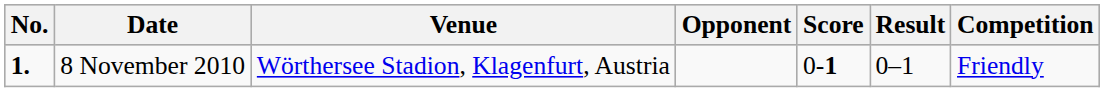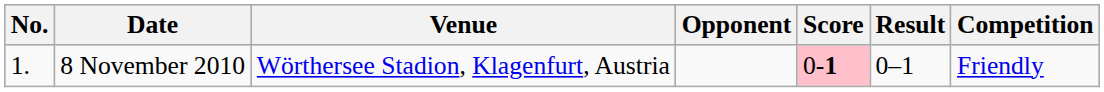(20, 65) bold -> (20, 65) normal
(820, 65) no background -> (820, 65) pink background
